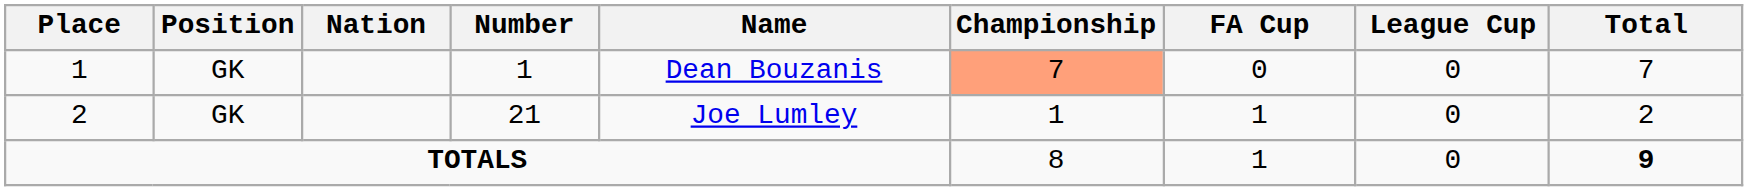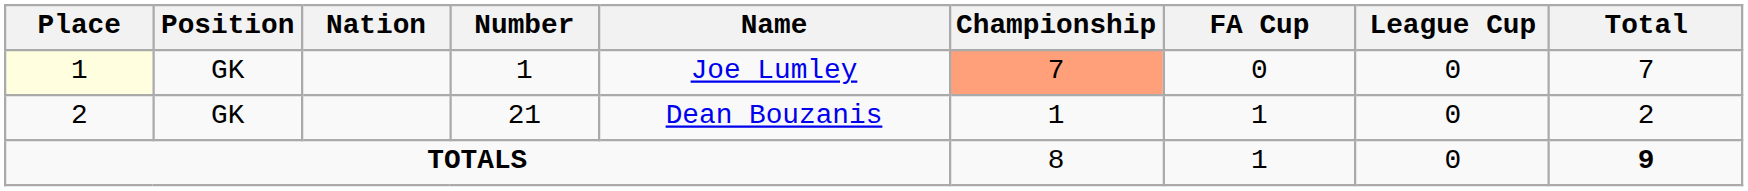(79, 73) no background -> (79, 73) lightyellow background
(774, 73) Dean Bouzanis -> (774, 73) Joe Lumley
(774, 118) Joe Lumley -> (774, 118) Dean Bouzanis
